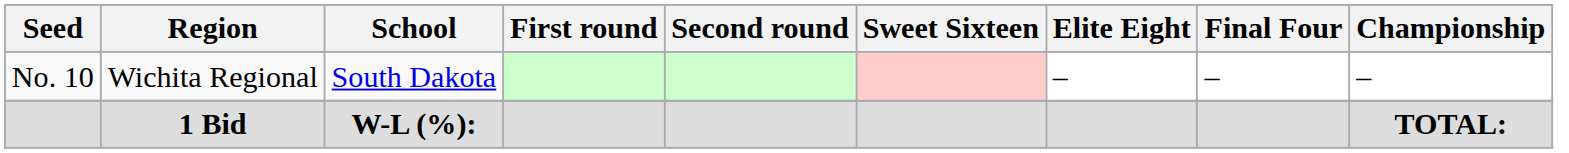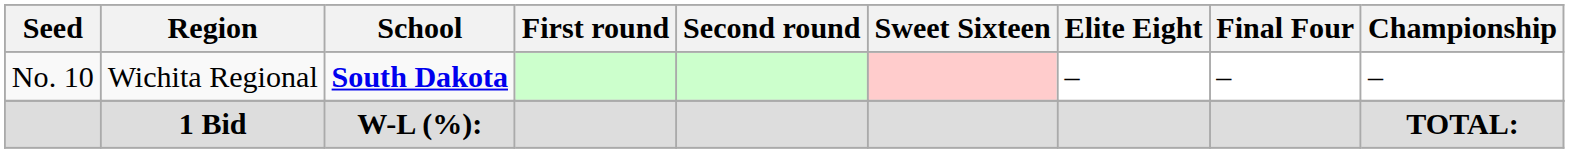(414, 76) normal -> (420, 76) bold
